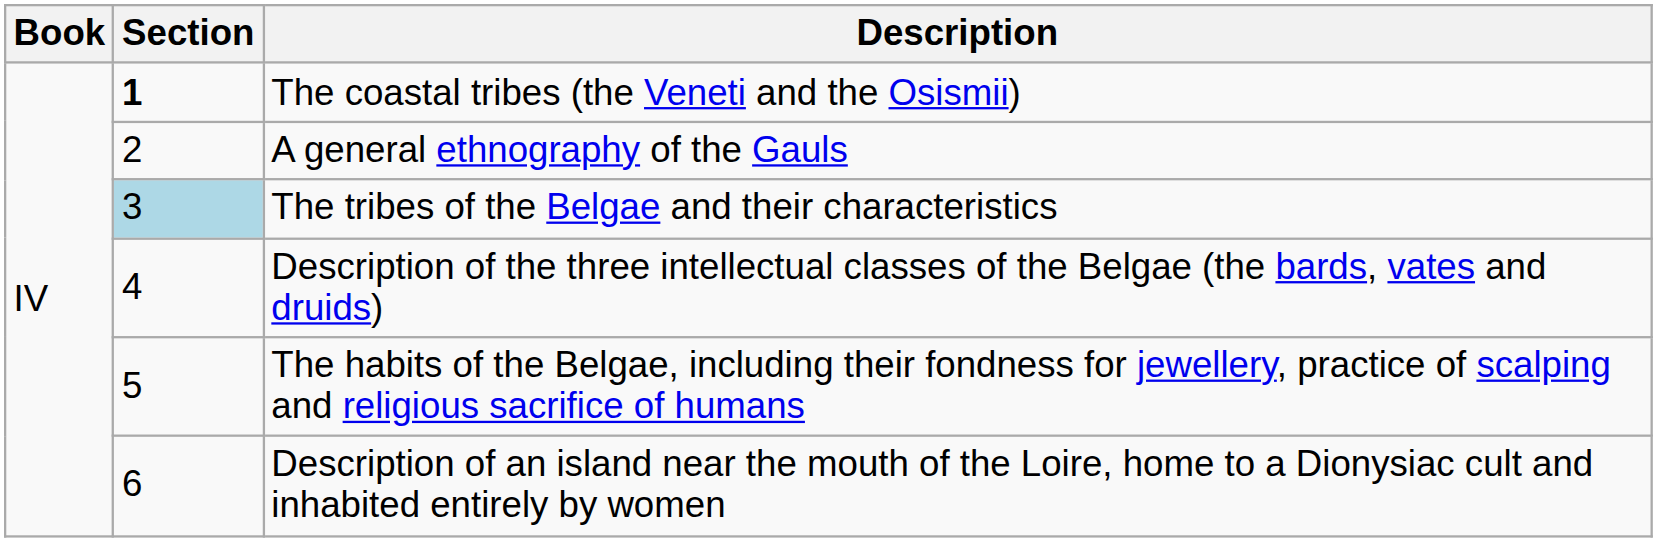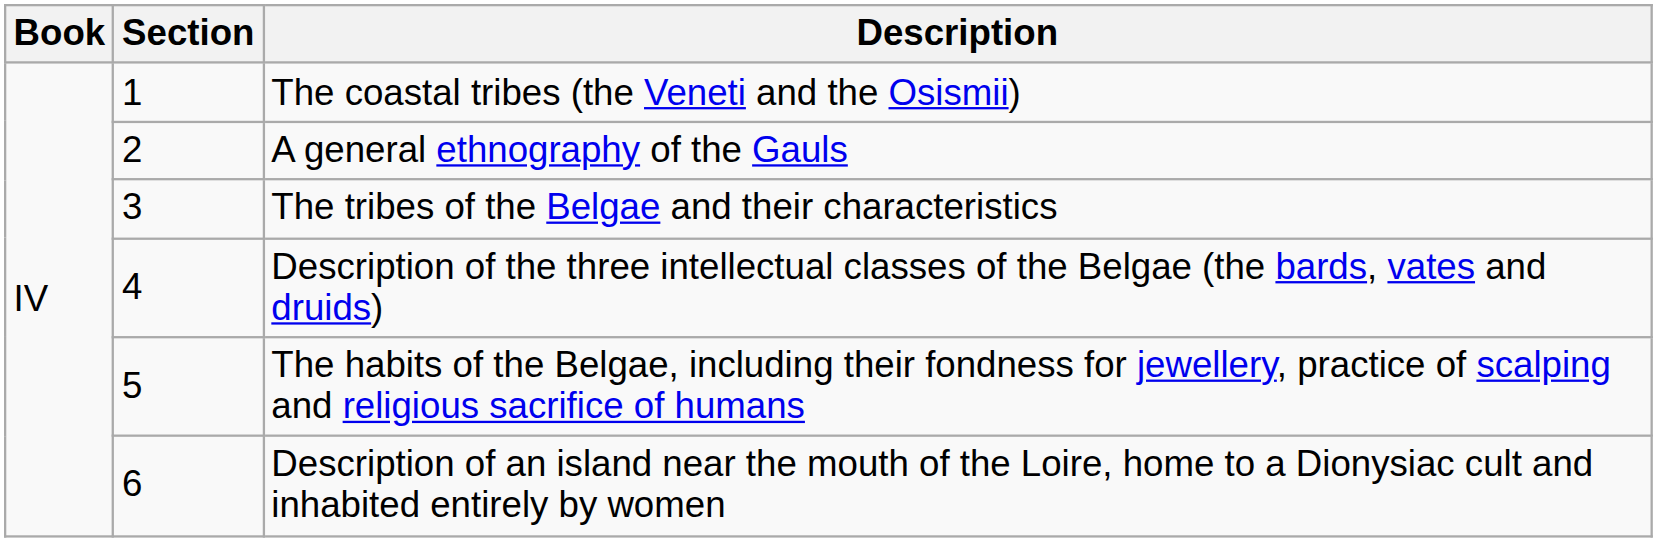(132, 91) bold -> (132, 91) normal
(132, 207) lightblue background -> (132, 207) no background
